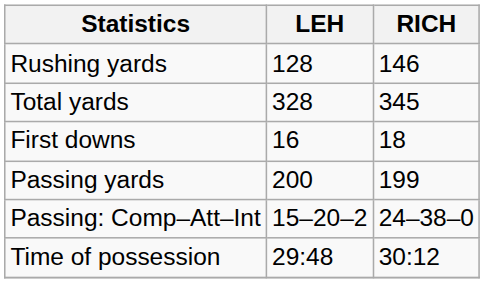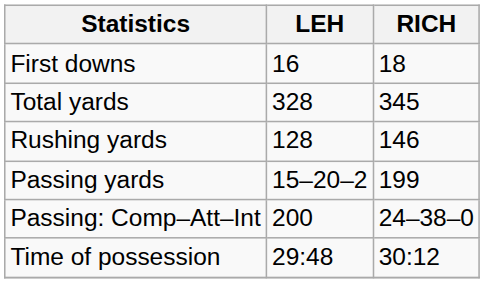rows swapped: (73, 140) <-> (89, 63)
(292, 179) 200 -> (320, 179) 15–20–2
(320, 218) 15–20–2 -> (292, 218) 200
